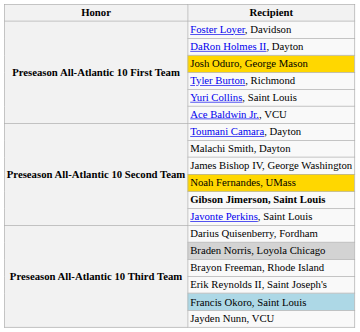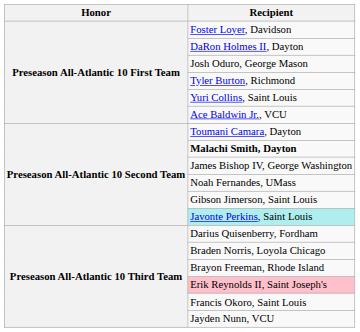(249, 64) gold background -> (249, 64) no background
(240, 149) normal -> (243, 149) bold
(243, 183) gold background -> (243, 183) no background
(258, 200) bold -> (254, 200) normal
(251, 217) no background -> (251, 217) paleturquoise background
(258, 251) lightgrey background -> (258, 251) no background
(259, 285) no background -> (259, 285) pink background
(248, 302) lightblue background -> (248, 302) no background
